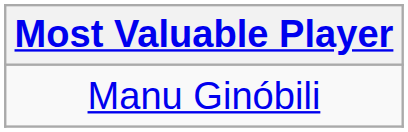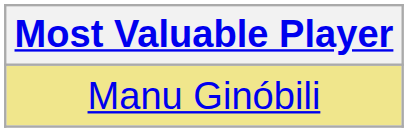(204, 95) no background -> (204, 95) khaki background
